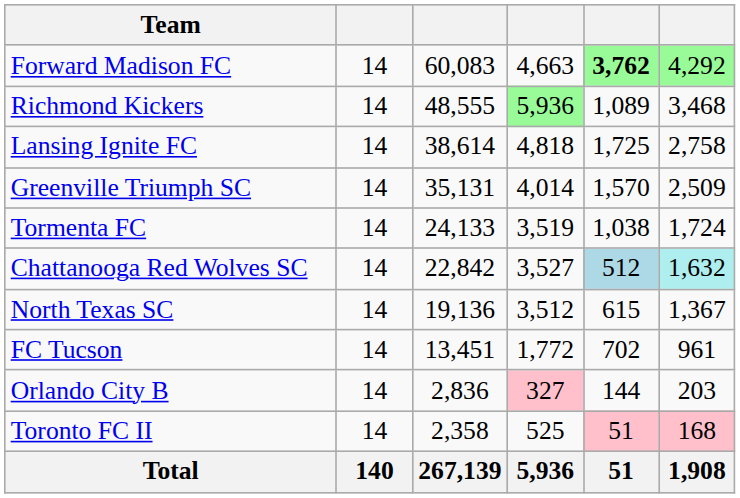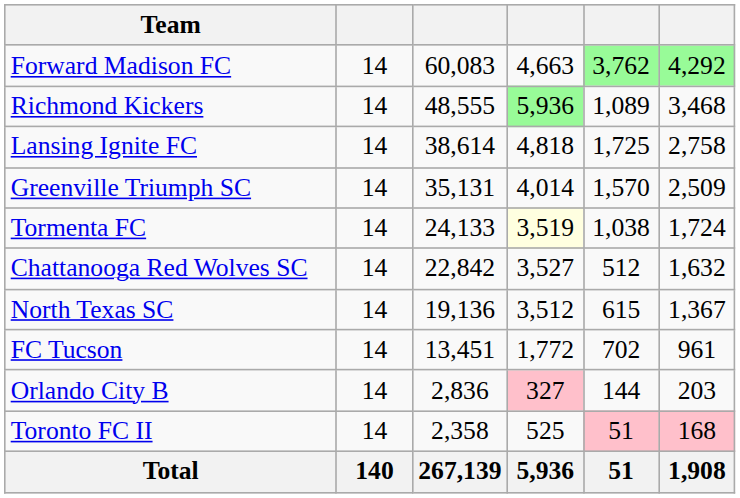(621, 65) bold -> (621, 65) normal
(545, 227) no background -> (545, 227) lightyellow background
(621, 268) lightblue background -> (621, 268) no background
(697, 268) paleturquoise background -> (697, 268) no background
